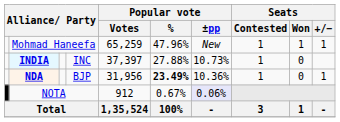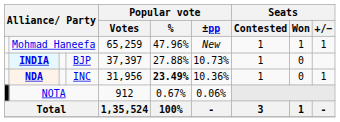(82, 61) INC -> (82, 61) BJP
(82, 77) BJP -> (82, 77) INC
(211, 93) lavender background -> (211, 93) no background
